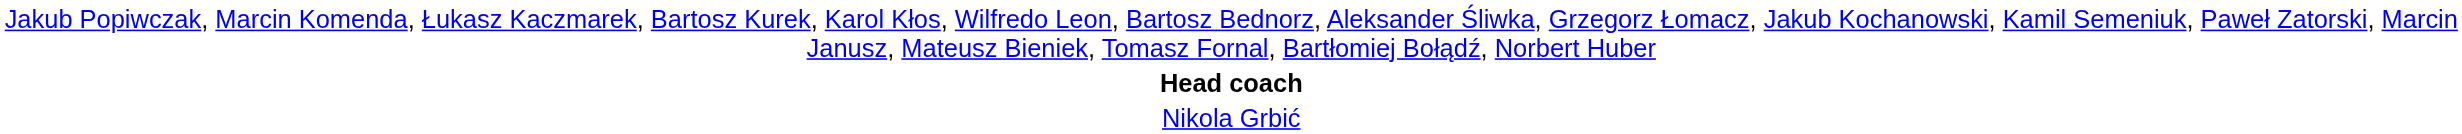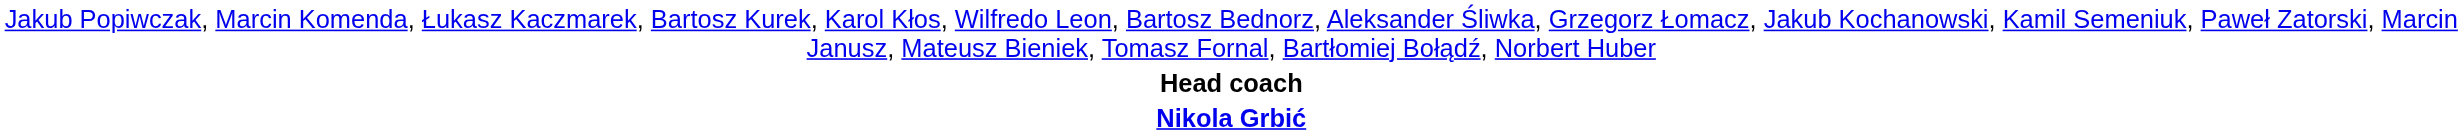(1231, 118) normal -> (1231, 118) bold
